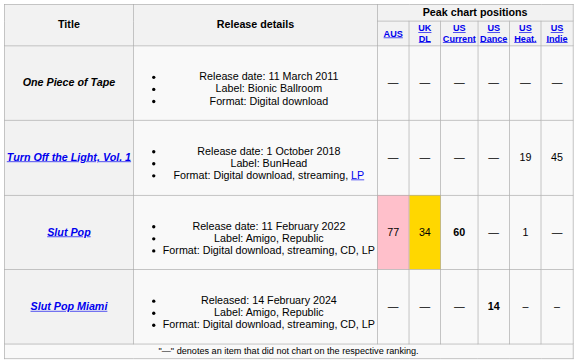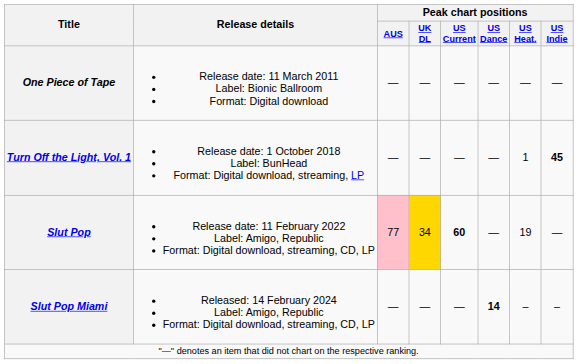(525, 157) 19 -> (525, 157) 1
(557, 157) normal -> (557, 157) bold
(525, 232) 1 -> (525, 232) 19
